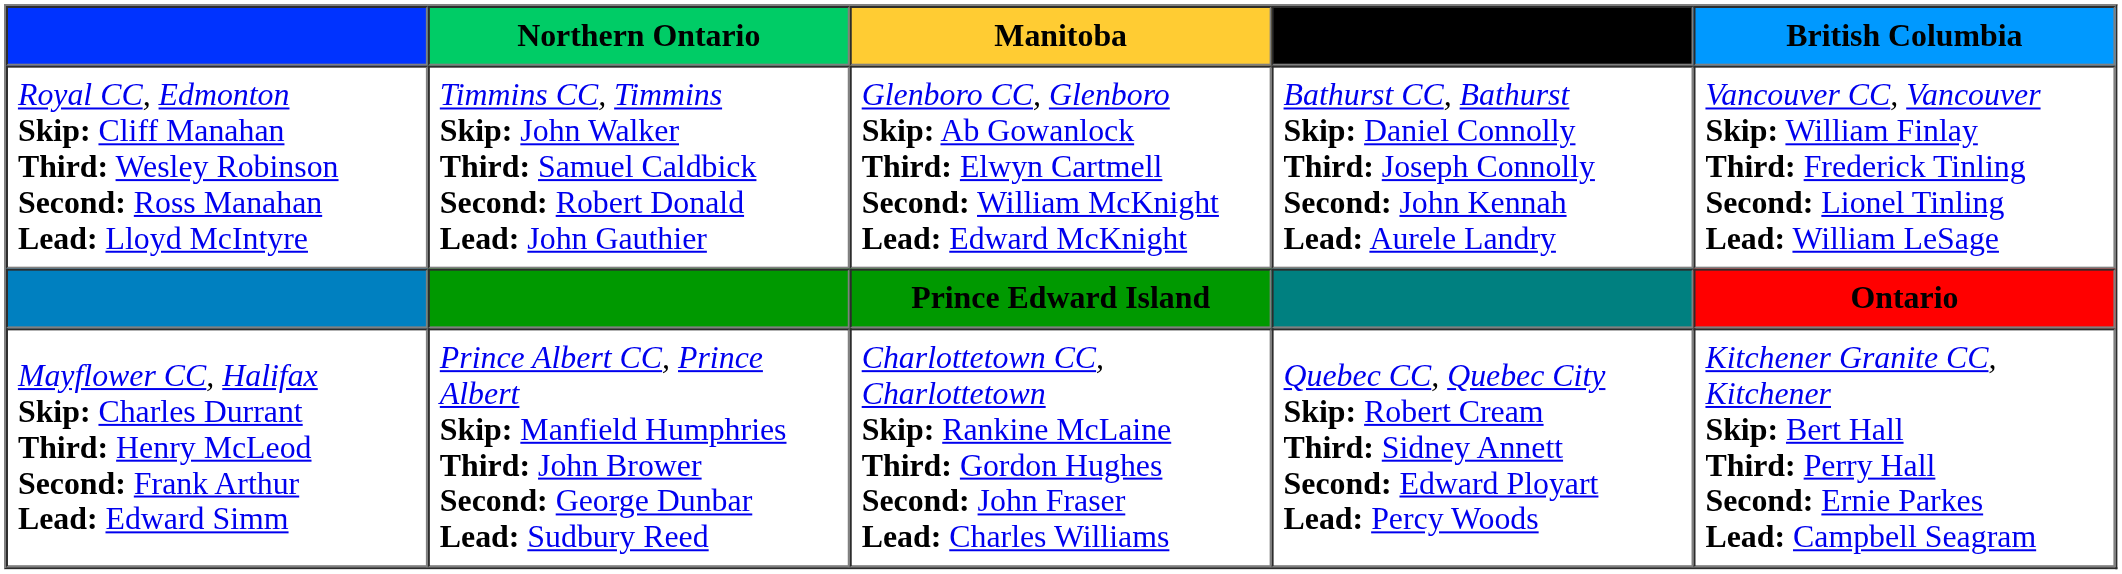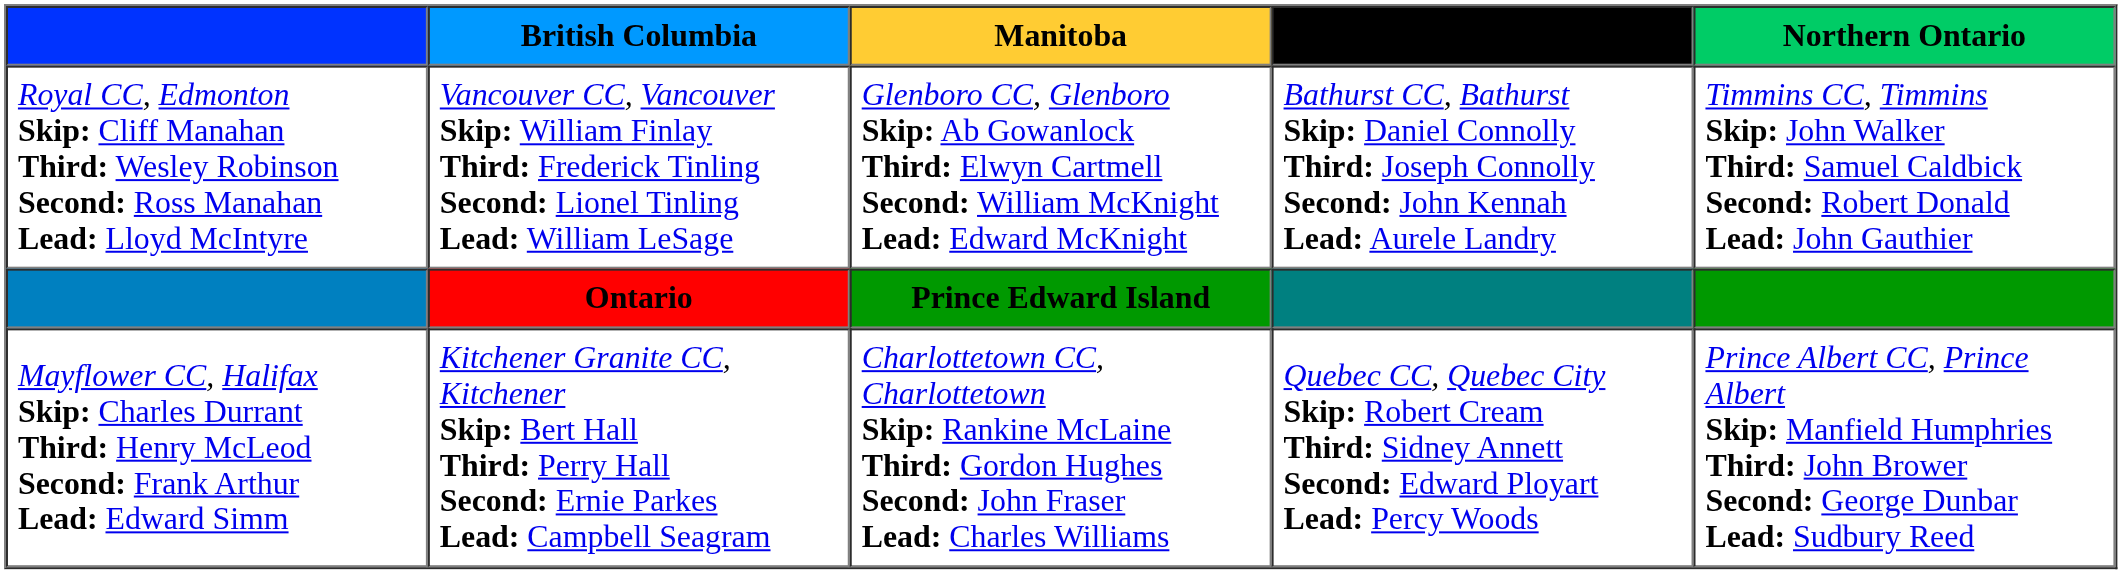columns swapped: (1904, 35) <-> (639, 35)
